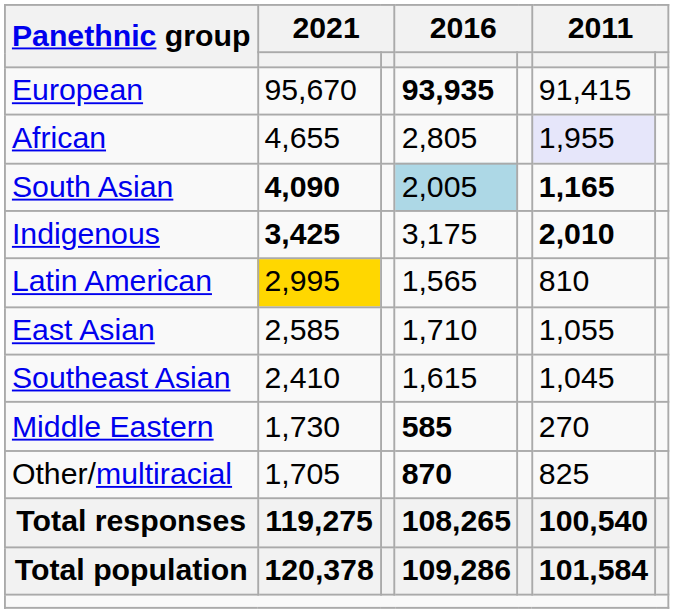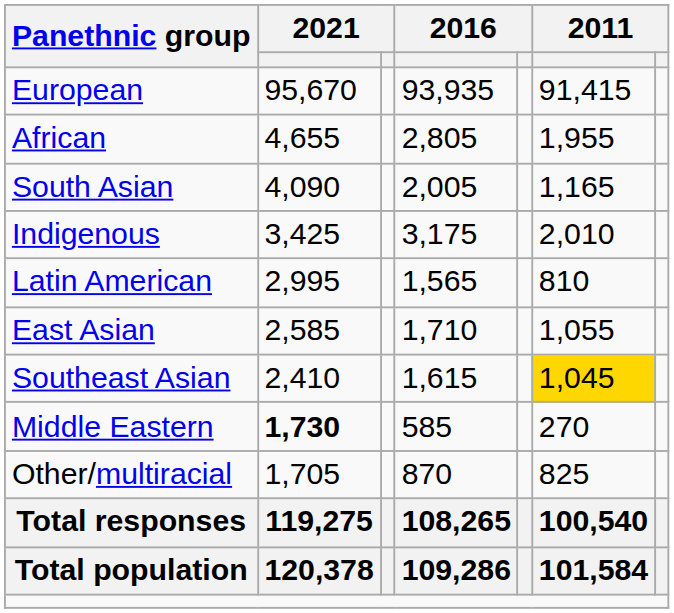(448, 90) bold -> (448, 90) normal
(577, 138) lavender background -> (577, 138) no background
(302, 186) bold -> (302, 186) normal
(439, 186) lightblue background -> (439, 186) no background
(577, 186) bold -> (577, 186) normal
(302, 234) bold -> (302, 234) normal
(577, 234) bold -> (577, 234) normal
(302, 282) gold background -> (302, 282) no background
(577, 378) no background -> (577, 378) gold background
(302, 426) normal -> (302, 426) bold
(427, 426) bold -> (427, 426) normal
(427, 474) bold -> (427, 474) normal
